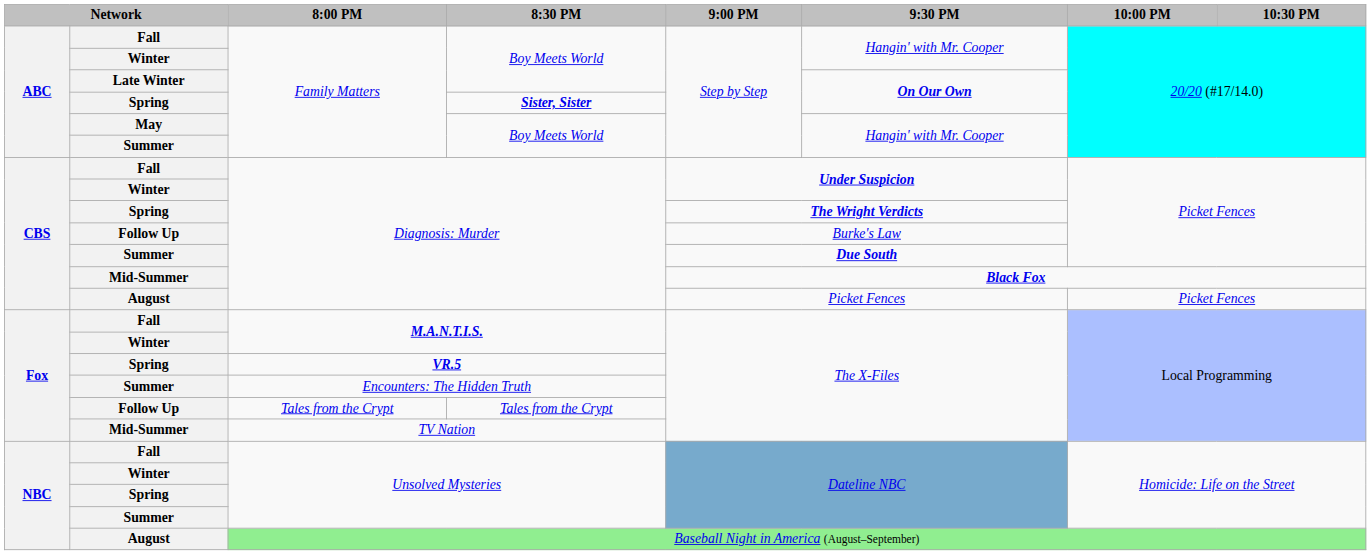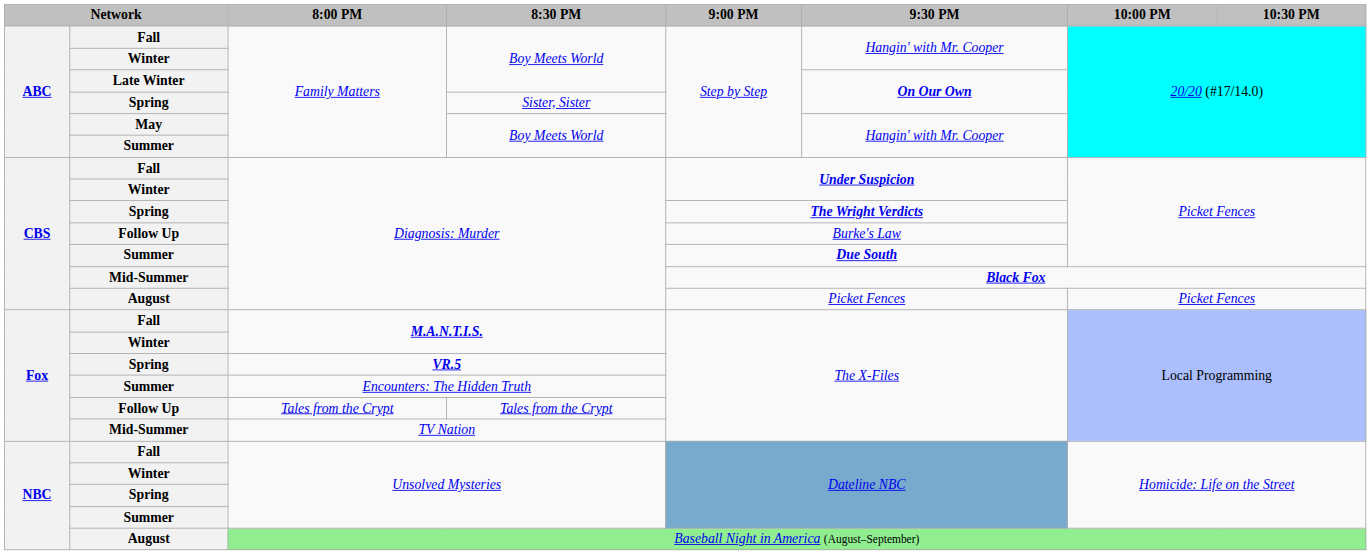(556, 102) bold -> (556, 102) normal
